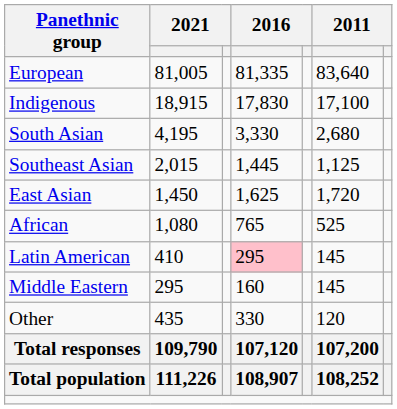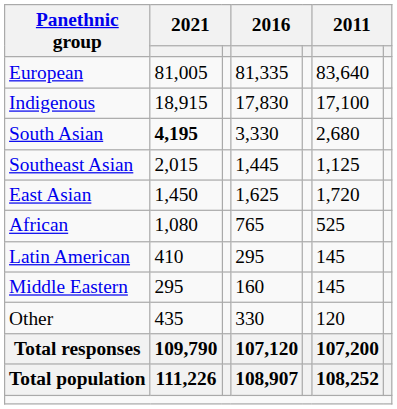(176, 133) normal -> (176, 133) bold
(250, 256) pink background -> (250, 256) no background
